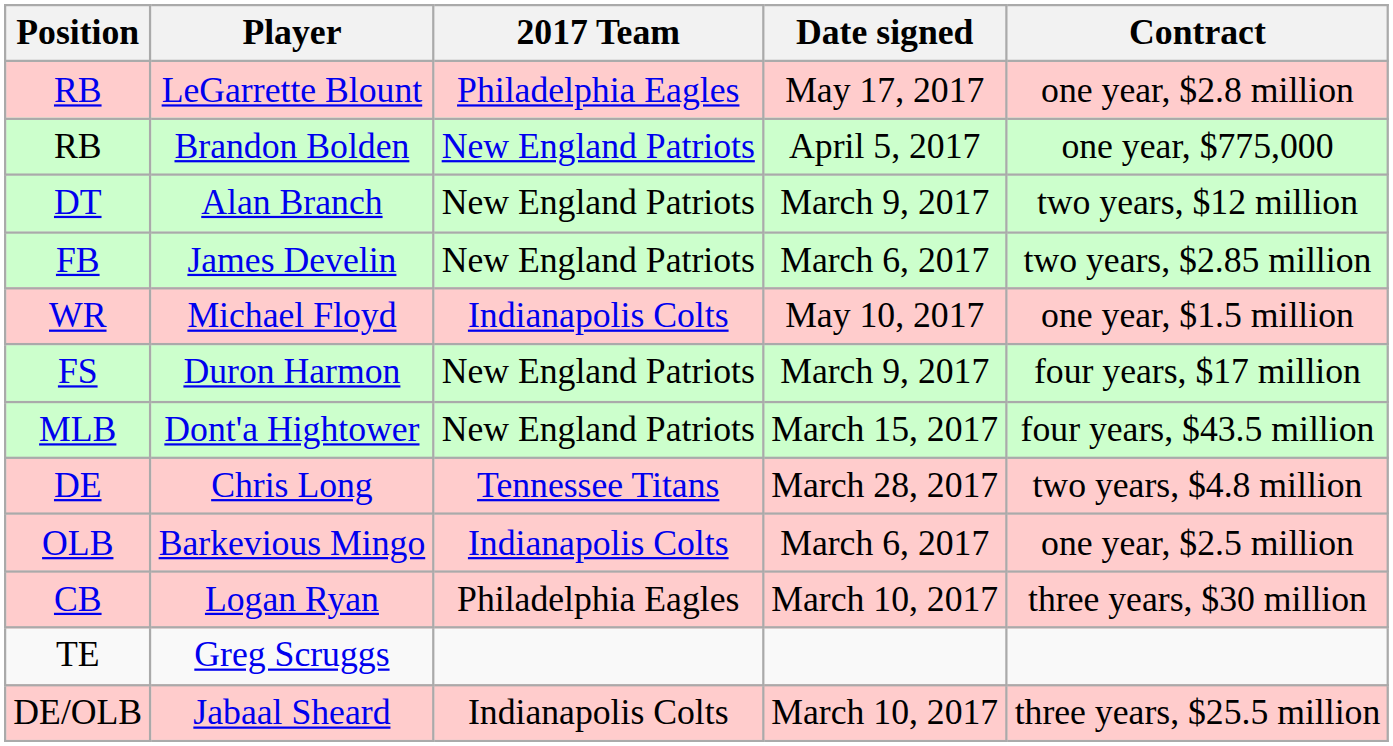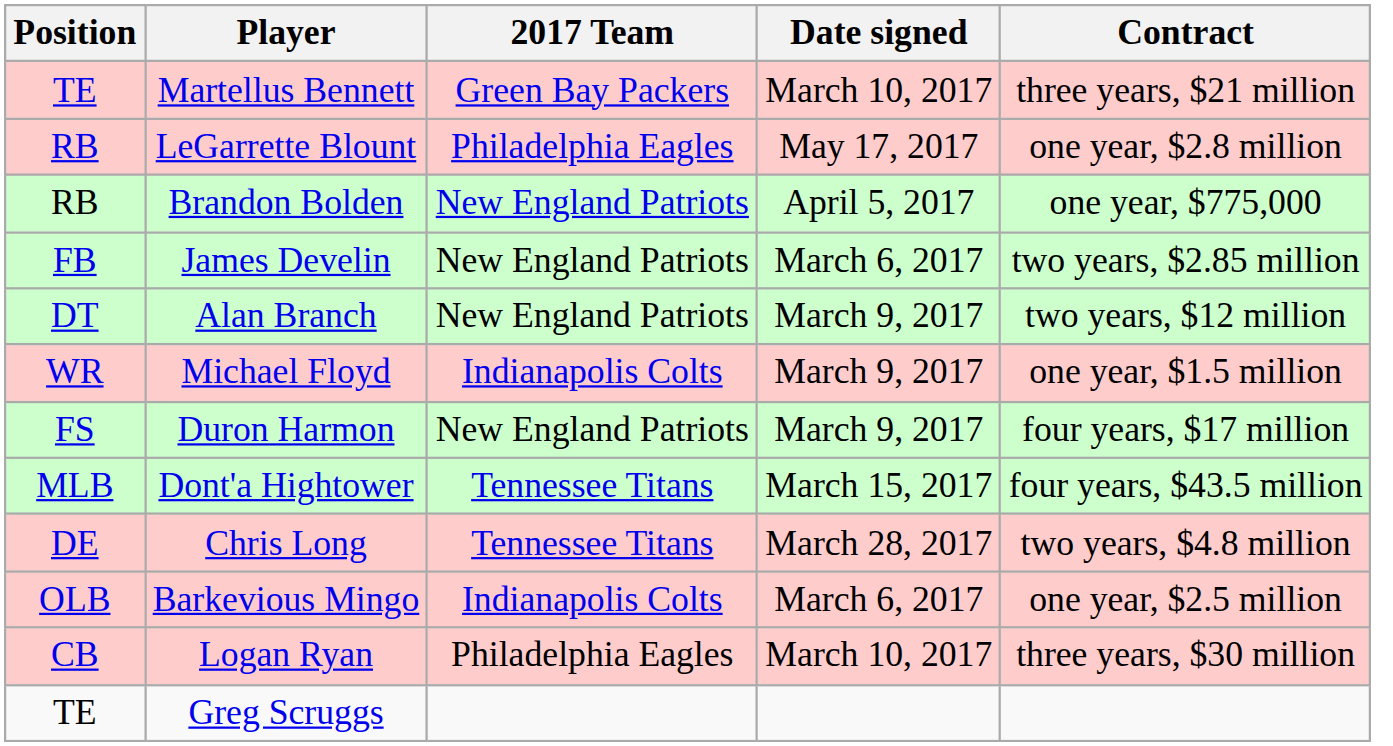+ row: (286, 89)
rows swapped: (292, 202) <-> (292, 259)
(885, 315) May 10, 2017 -> (879, 372) March 9, 2017
(598, 428) New England Patriots -> (592, 485) Tennessee Titans
- row: (292, 711)
